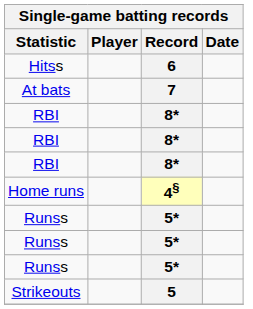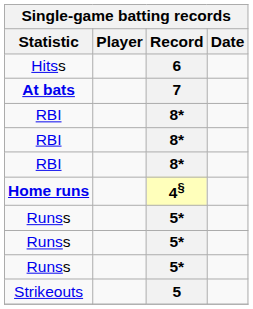(46, 90) normal -> (49, 90) bold
(46, 191) normal -> (49, 191) bold
